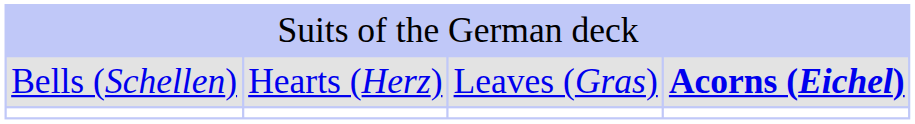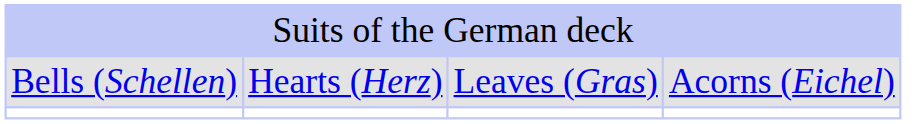(787, 81) bold -> (782, 81) normal
